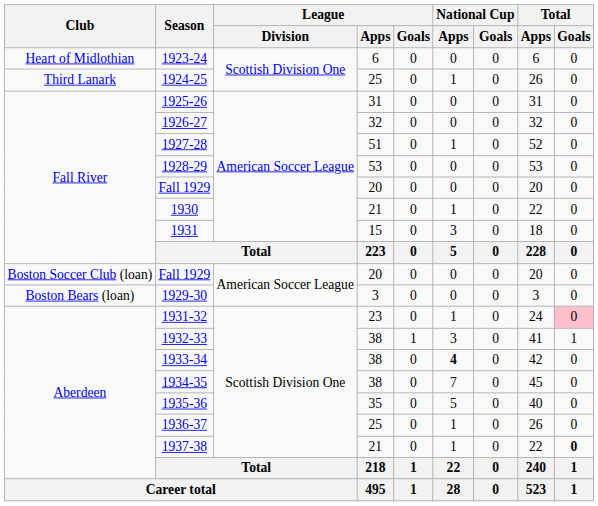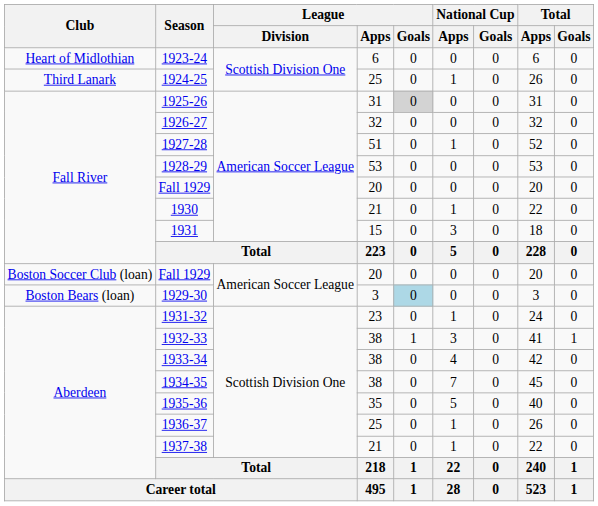(413, 101) no background -> (413, 101) lightgrey background
(413, 295) no background -> (413, 295) lightblue background
(574, 317) pink background -> (574, 317) no background
(453, 360) bold -> (453, 360) normal
(574, 446) bold -> (574, 446) normal
